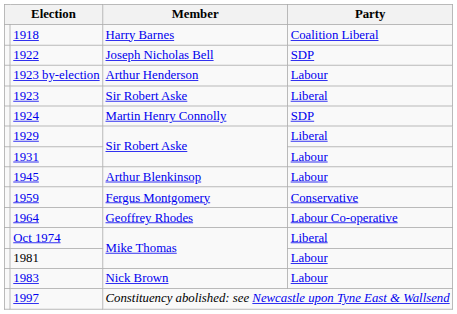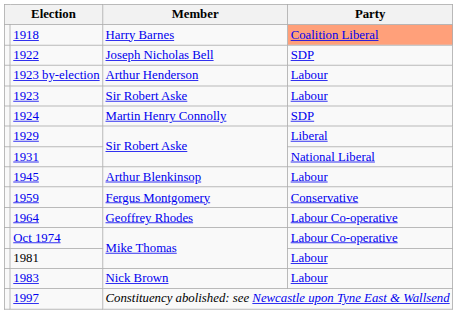(335, 34) no background -> (335, 34) lightsalmon background
(309, 95) Liberal -> (309, 95) Labour
(309, 156) Labour -> (333, 156) National Liberal
(309, 237) Liberal -> (344, 237) Labour Co-operative
